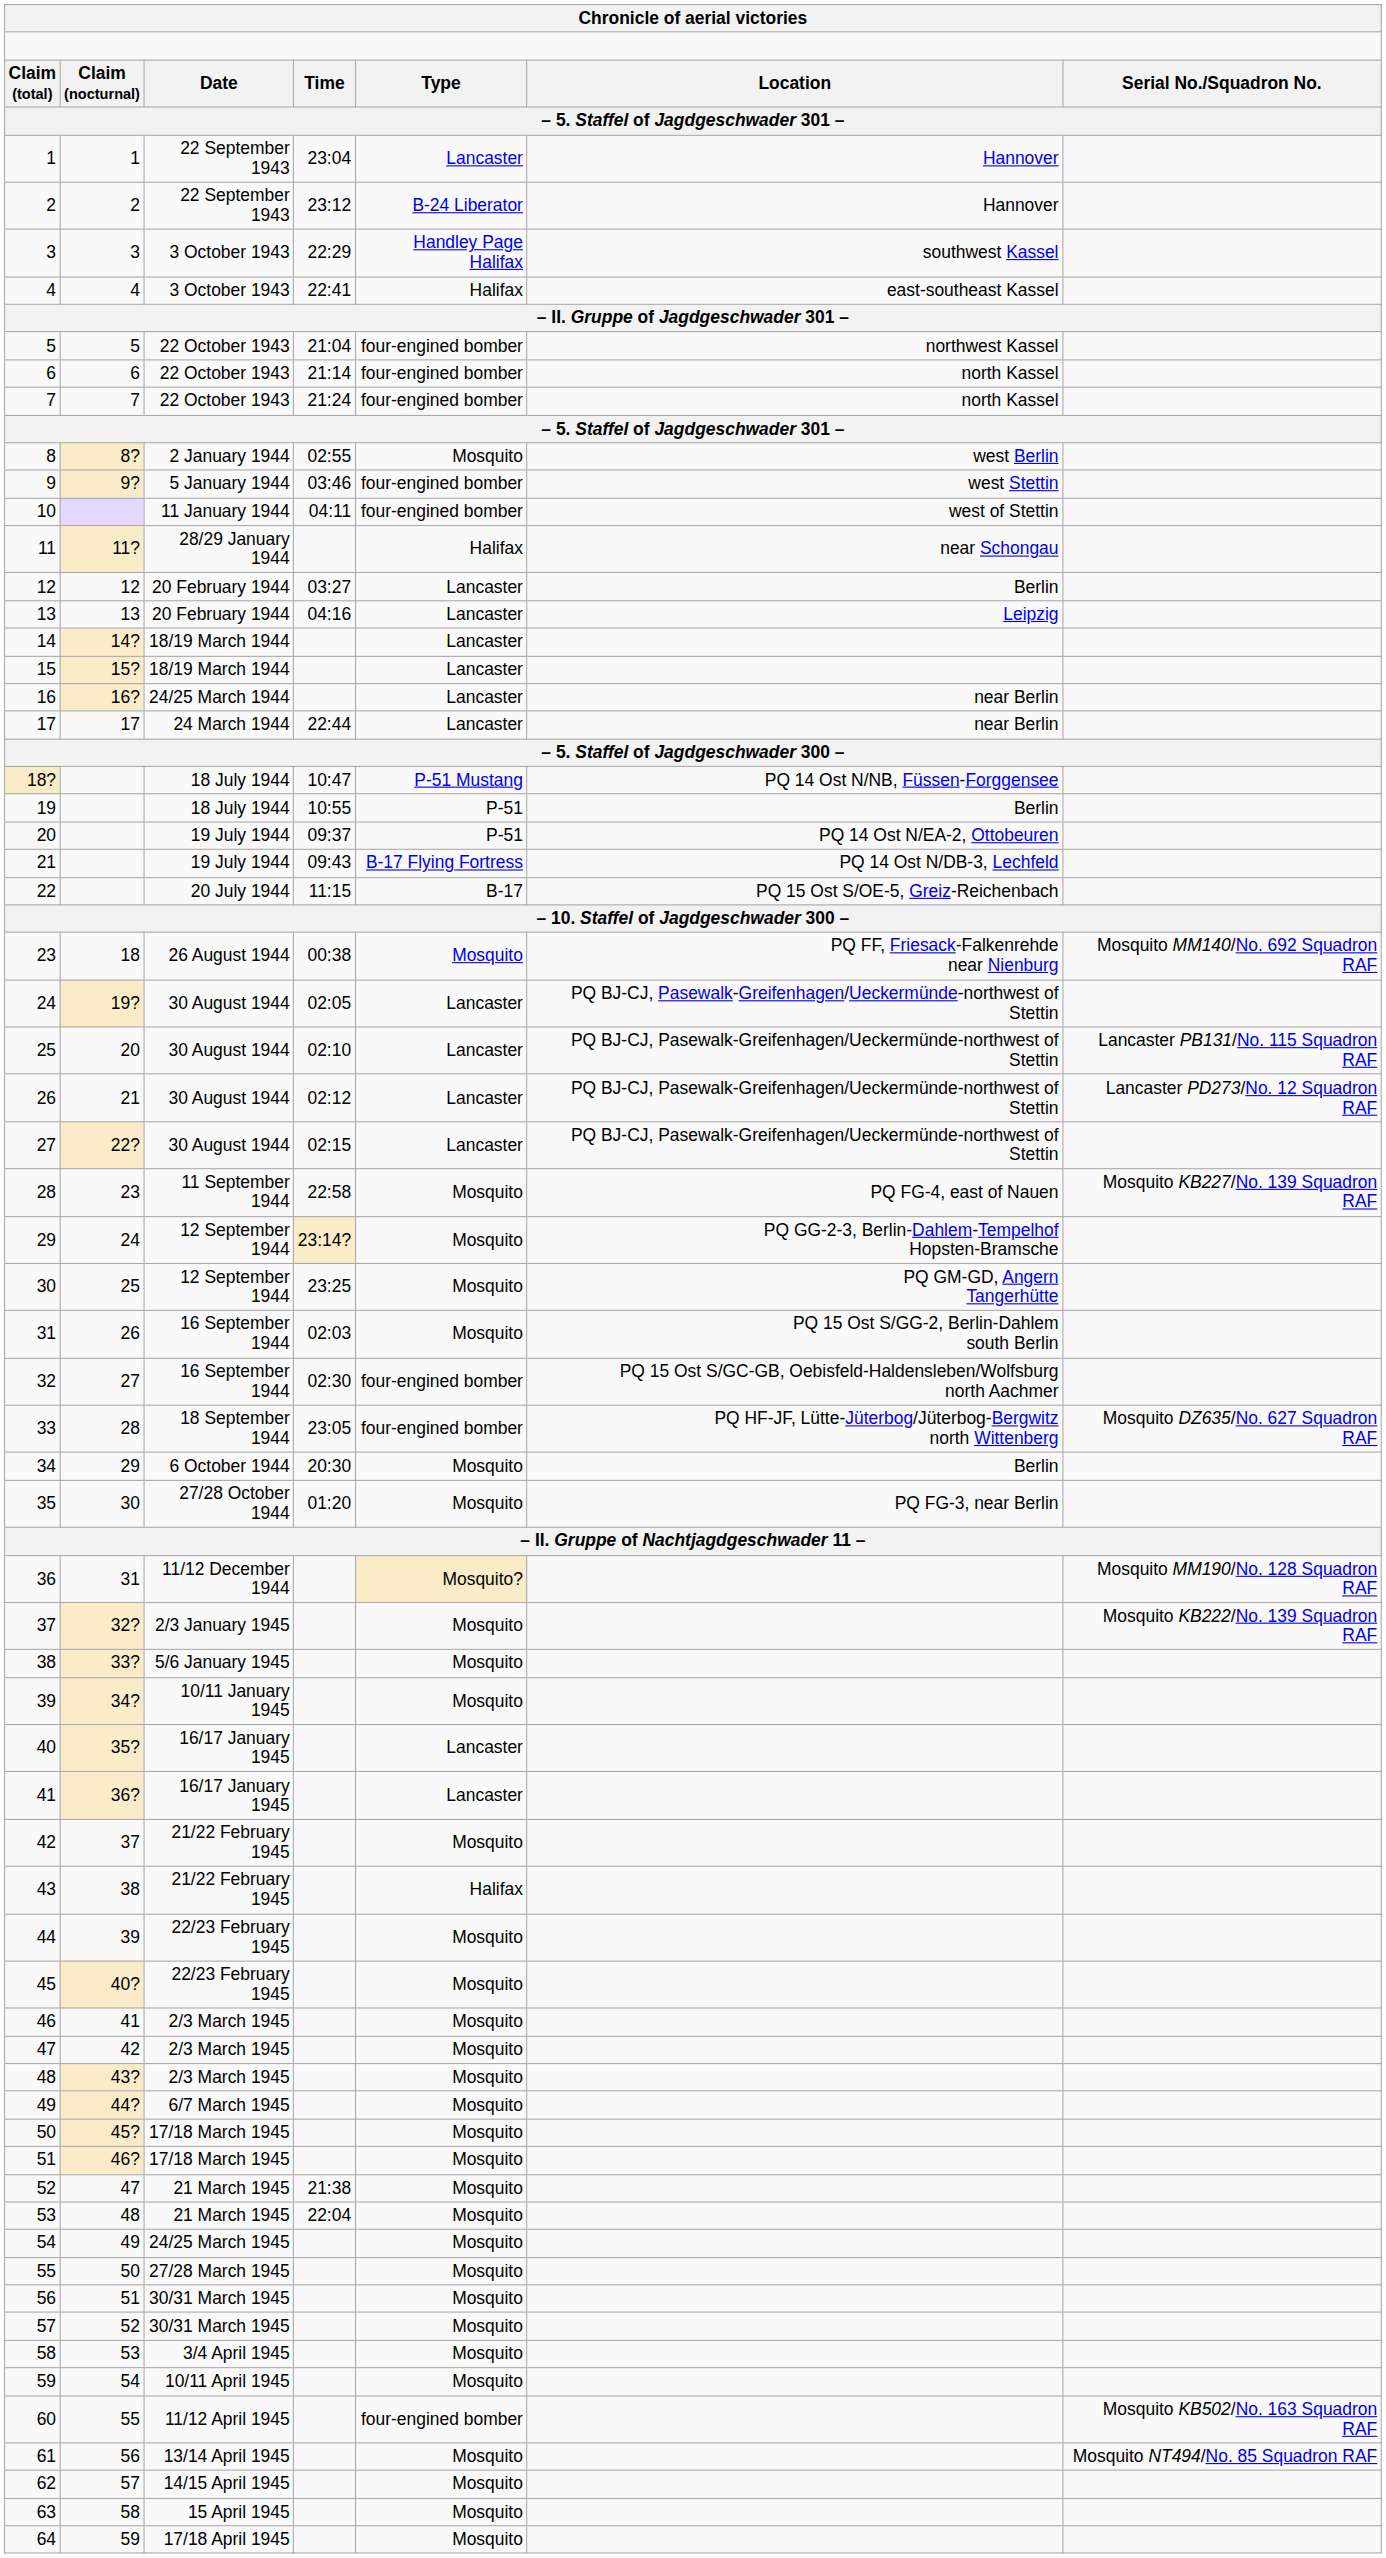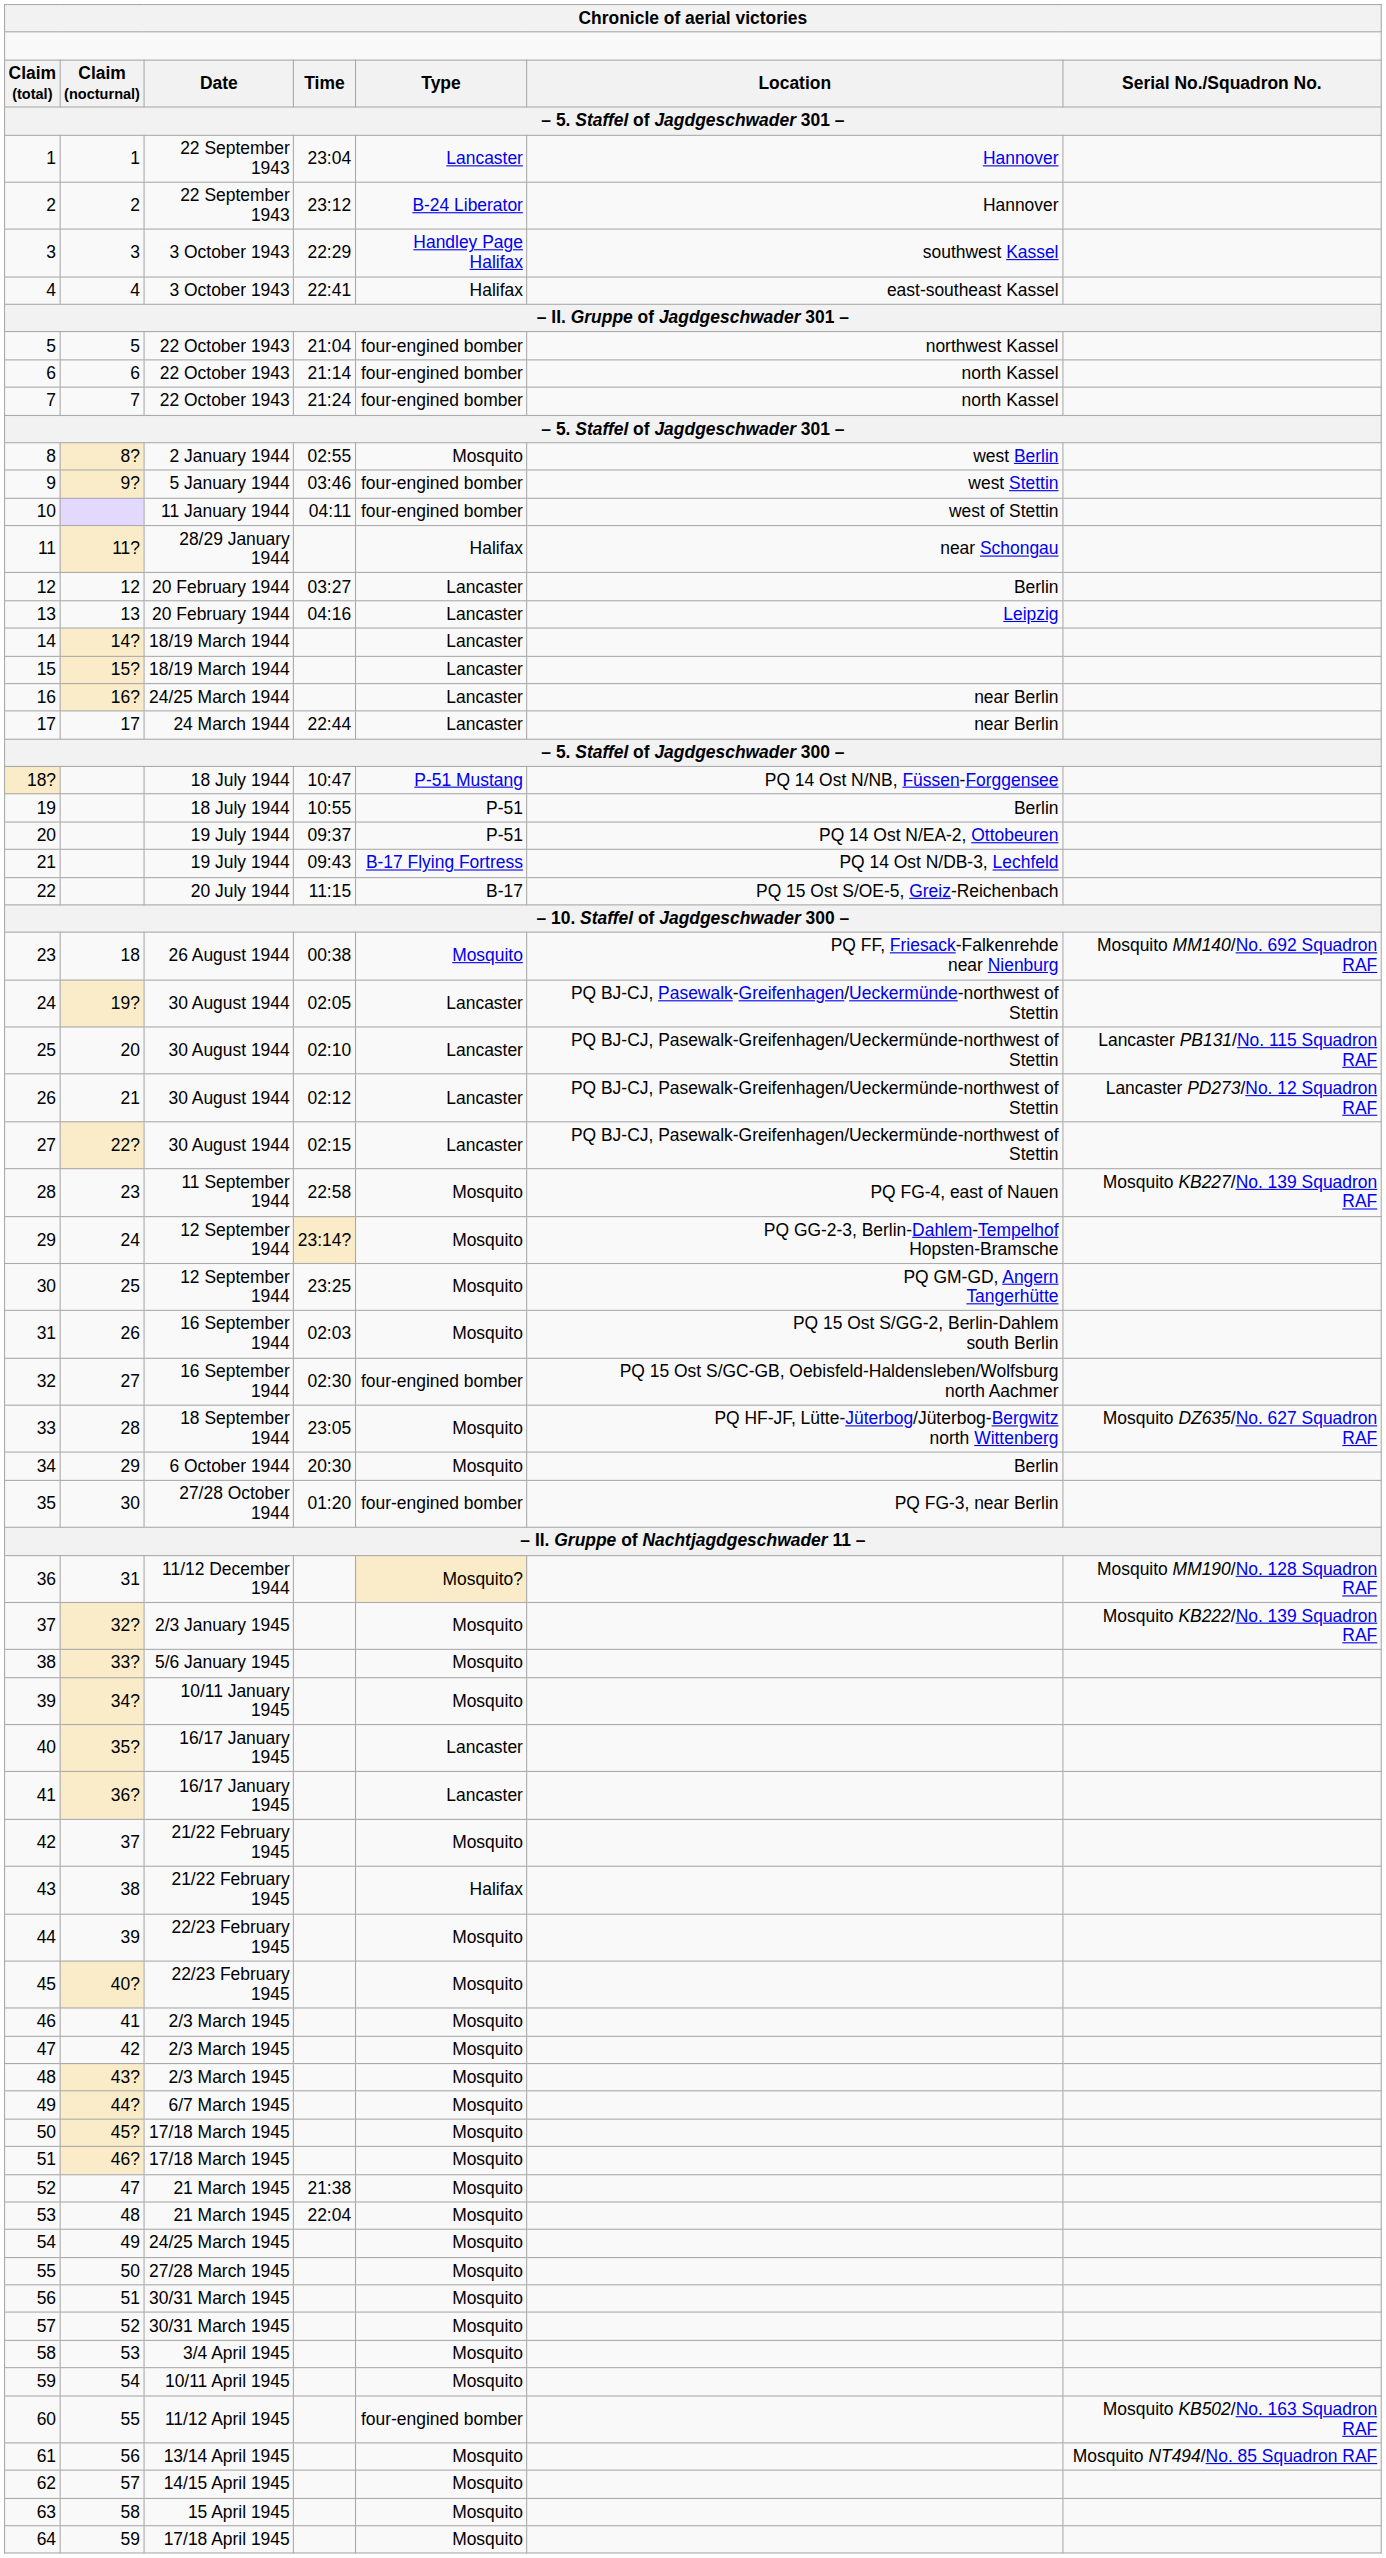(442, 1428) four-engined bomber -> (488, 1428) Mosquito
(488, 1503) Mosquito -> (442, 1503) four-engined bomber
